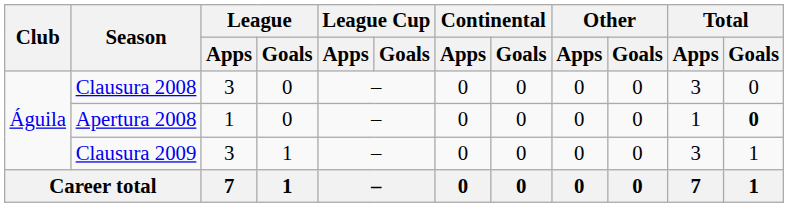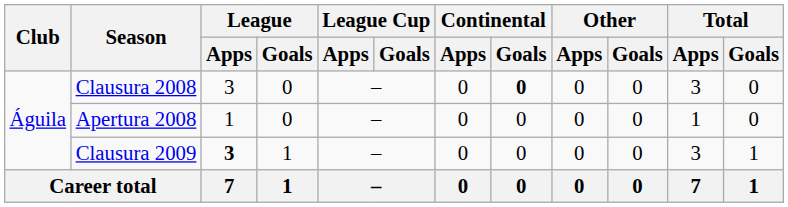(521, 86) normal -> (521, 86) bold
(754, 119) bold -> (754, 119) normal
(229, 152) normal -> (229, 152) bold
